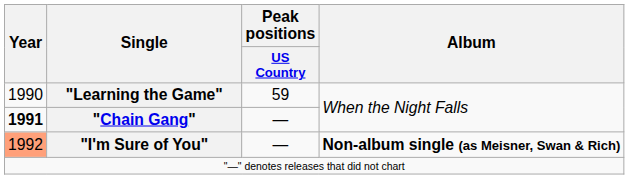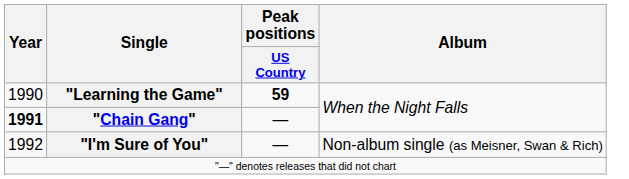(280, 95) normal -> (280, 95) bold
(26, 144) lightsalmon background -> (26, 144) no background
(471, 144) bold -> (463, 144) normal
